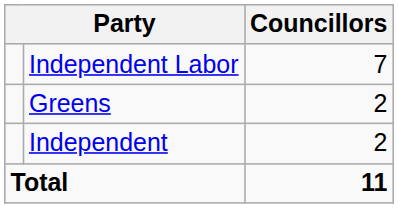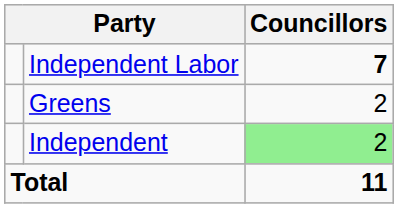(380, 63) normal -> (380, 63) bold
(380, 143) no background -> (380, 143) lightgreen background
